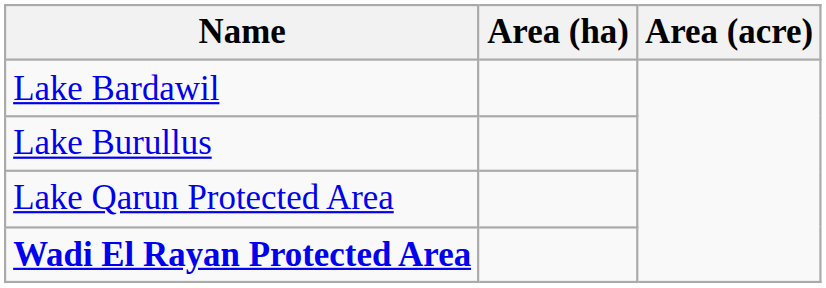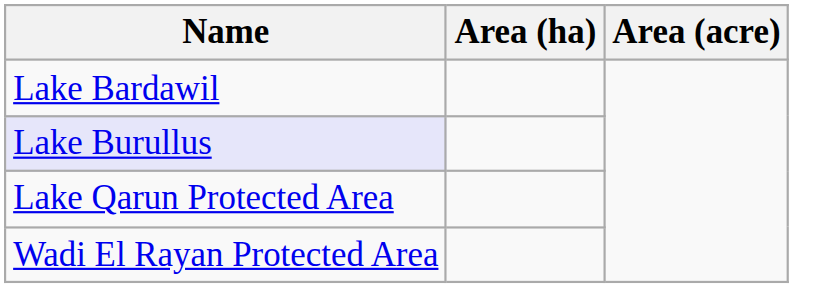(112, 142) no background -> (112, 142) lavender background
(242, 253) bold -> (226, 253) normal
